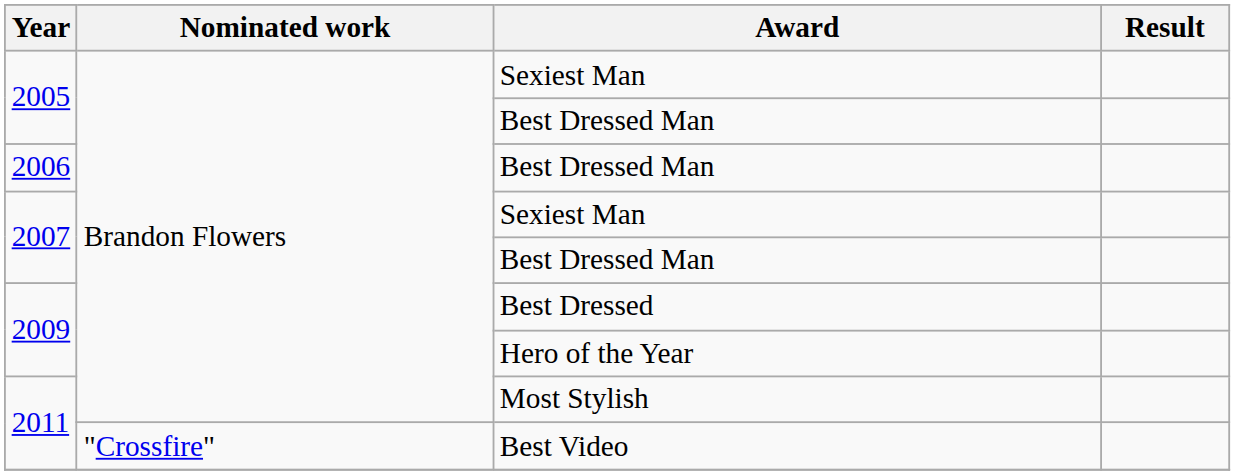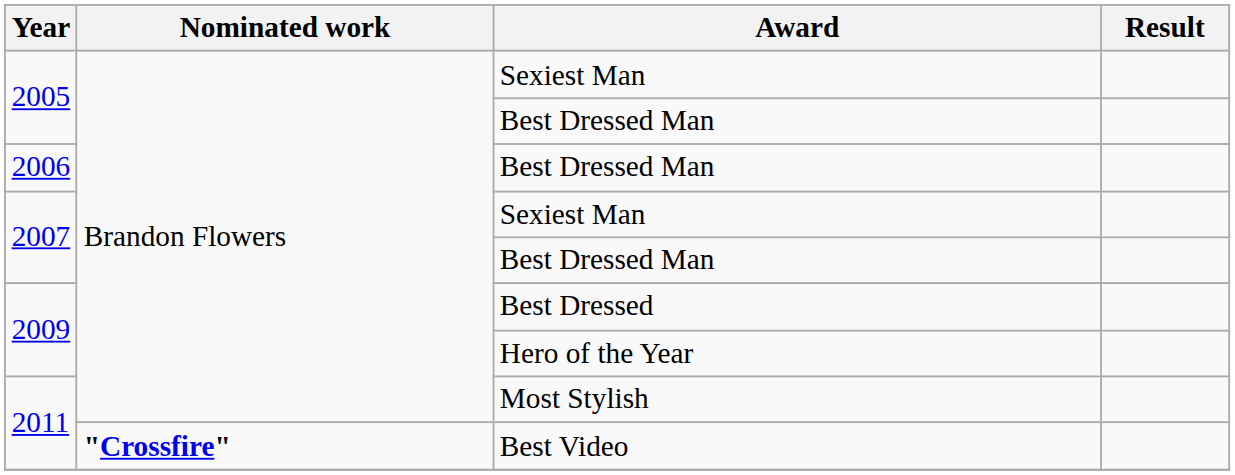(149, 445) normal -> (157, 445) bold
